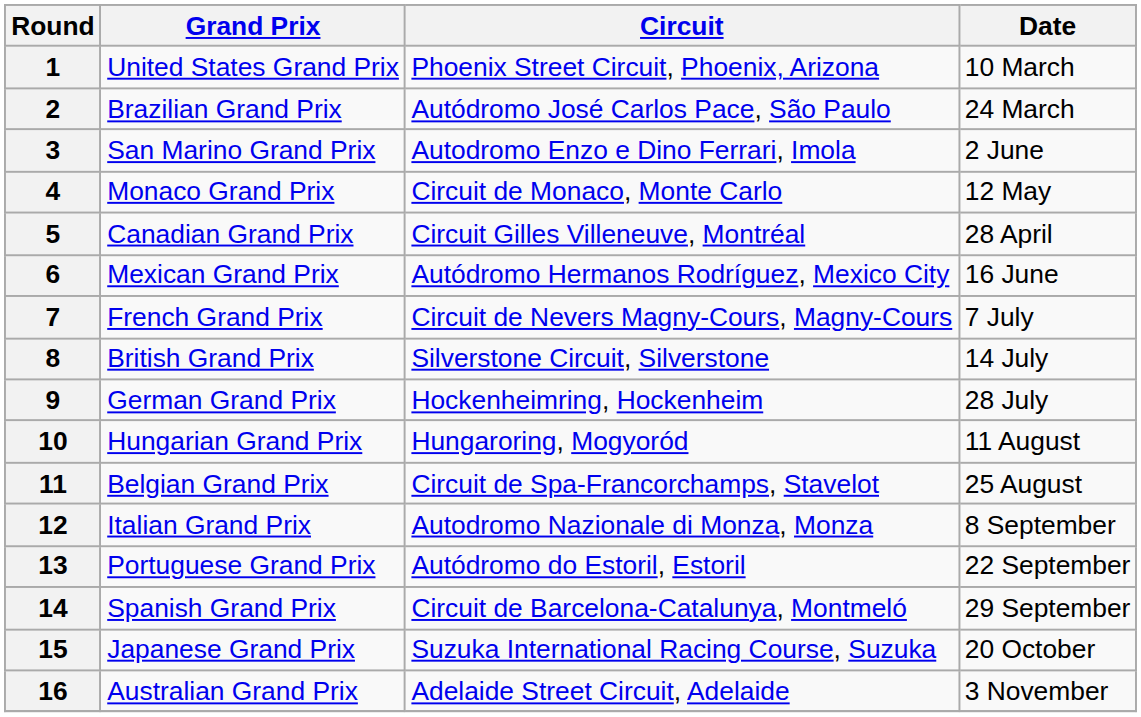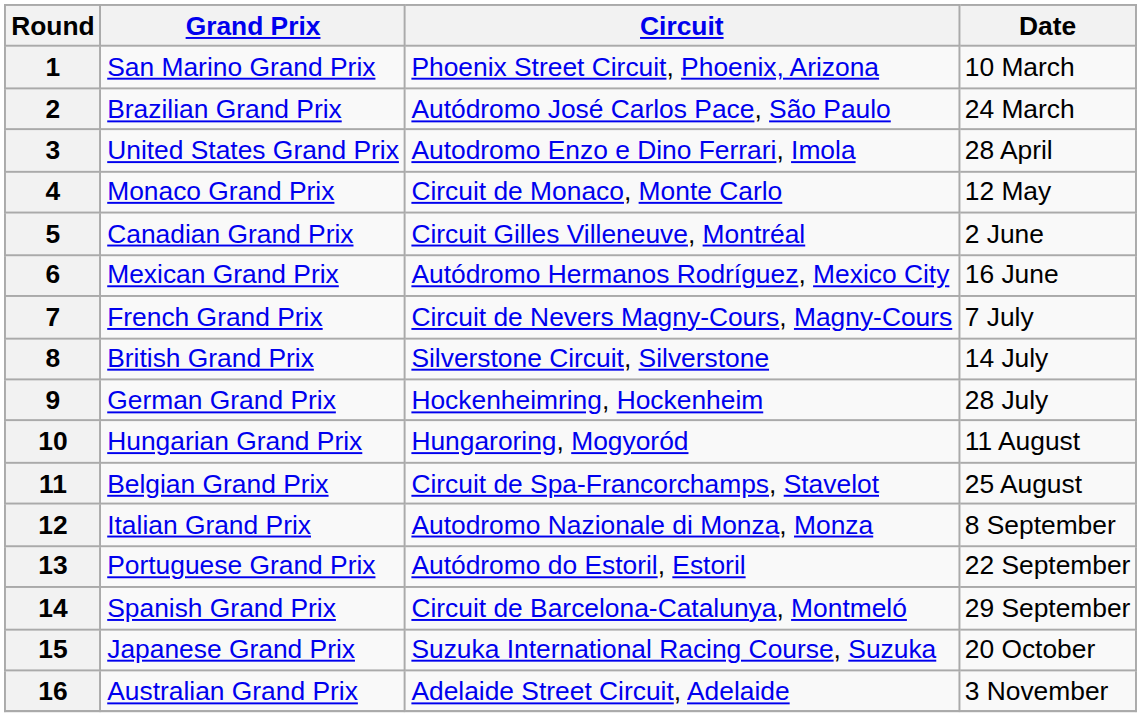(253, 67) United States Grand Prix -> (241, 67) San Marino Grand Prix
(241, 150) San Marino Grand Prix -> (253, 150) United States Grand Prix
(1004, 150) 2 June -> (1009, 150) 28 April
(1009, 233) 28 April -> (1004, 233) 2 June
